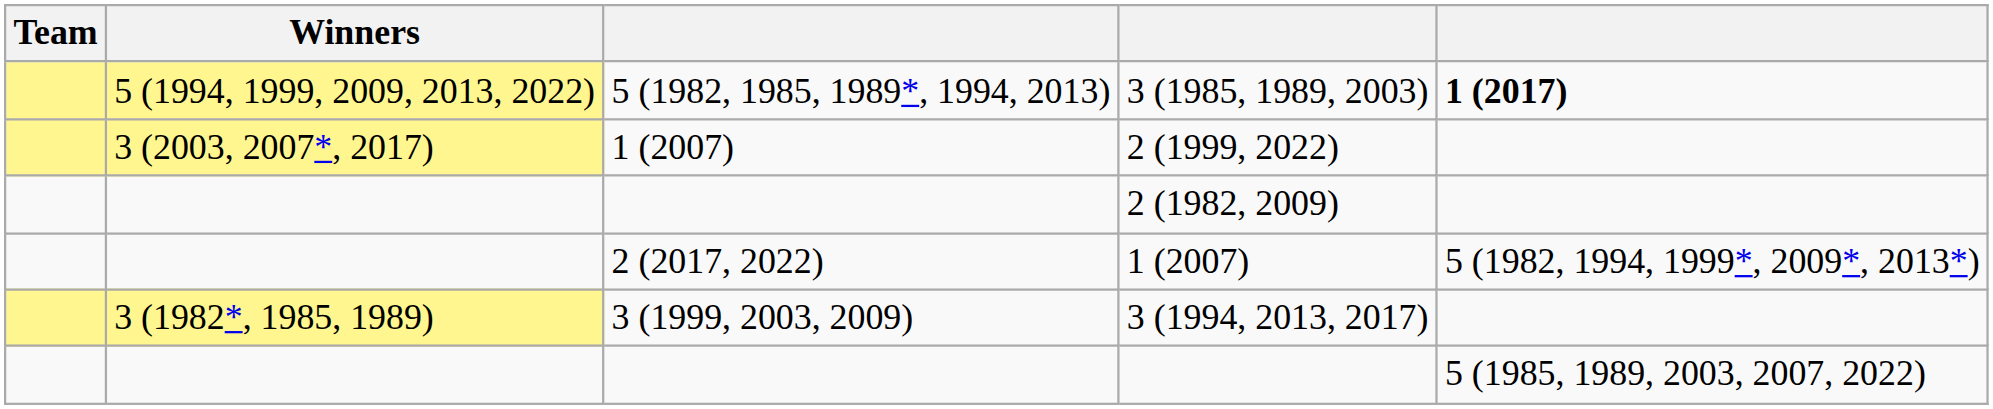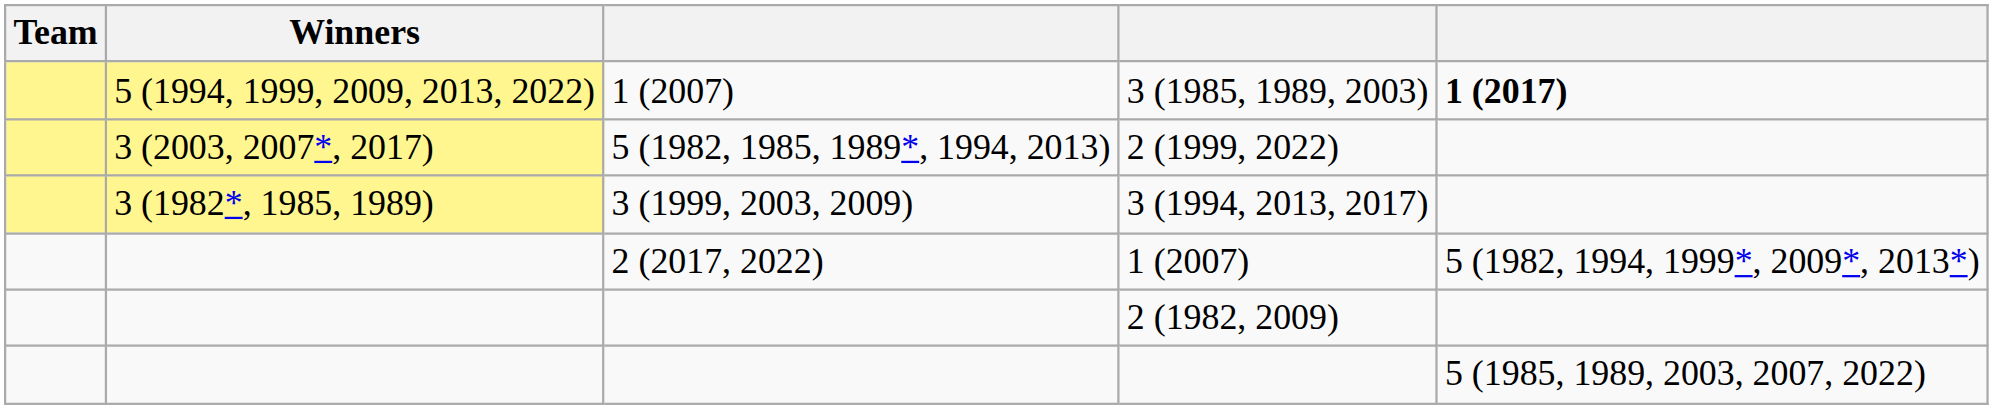(861, 89) 5 (1982, 1985, 1989*, 1994, 2013) -> (673, 89) 1 (2007)
(673, 146) 1 (2007) -> (861, 146) 5 (1982, 1985, 1989*, 1994, 2013)
rows swapped: (1278, 317) <-> (1233, 203)
